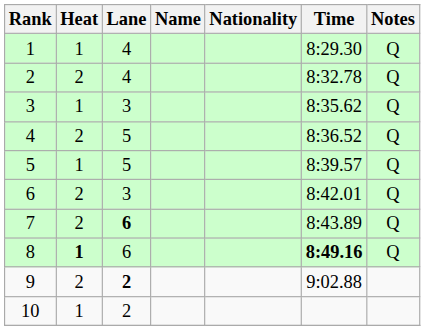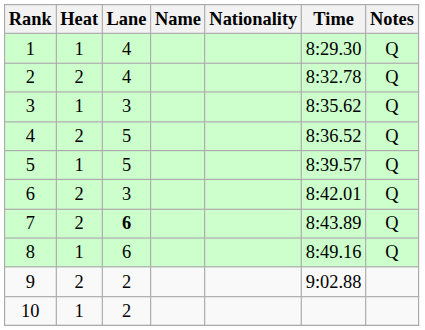(79, 252) bold -> (79, 252) normal
(334, 252) bold -> (334, 252) normal
(126, 281) bold -> (126, 281) normal
